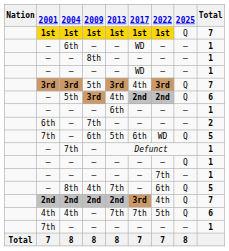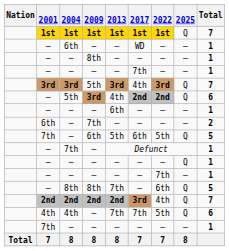(140, 72) WD -> (140, 72) 7th
(163, 136) WD -> (163, 136) 5th
(94, 188) 4th -> (94, 188) 8th
